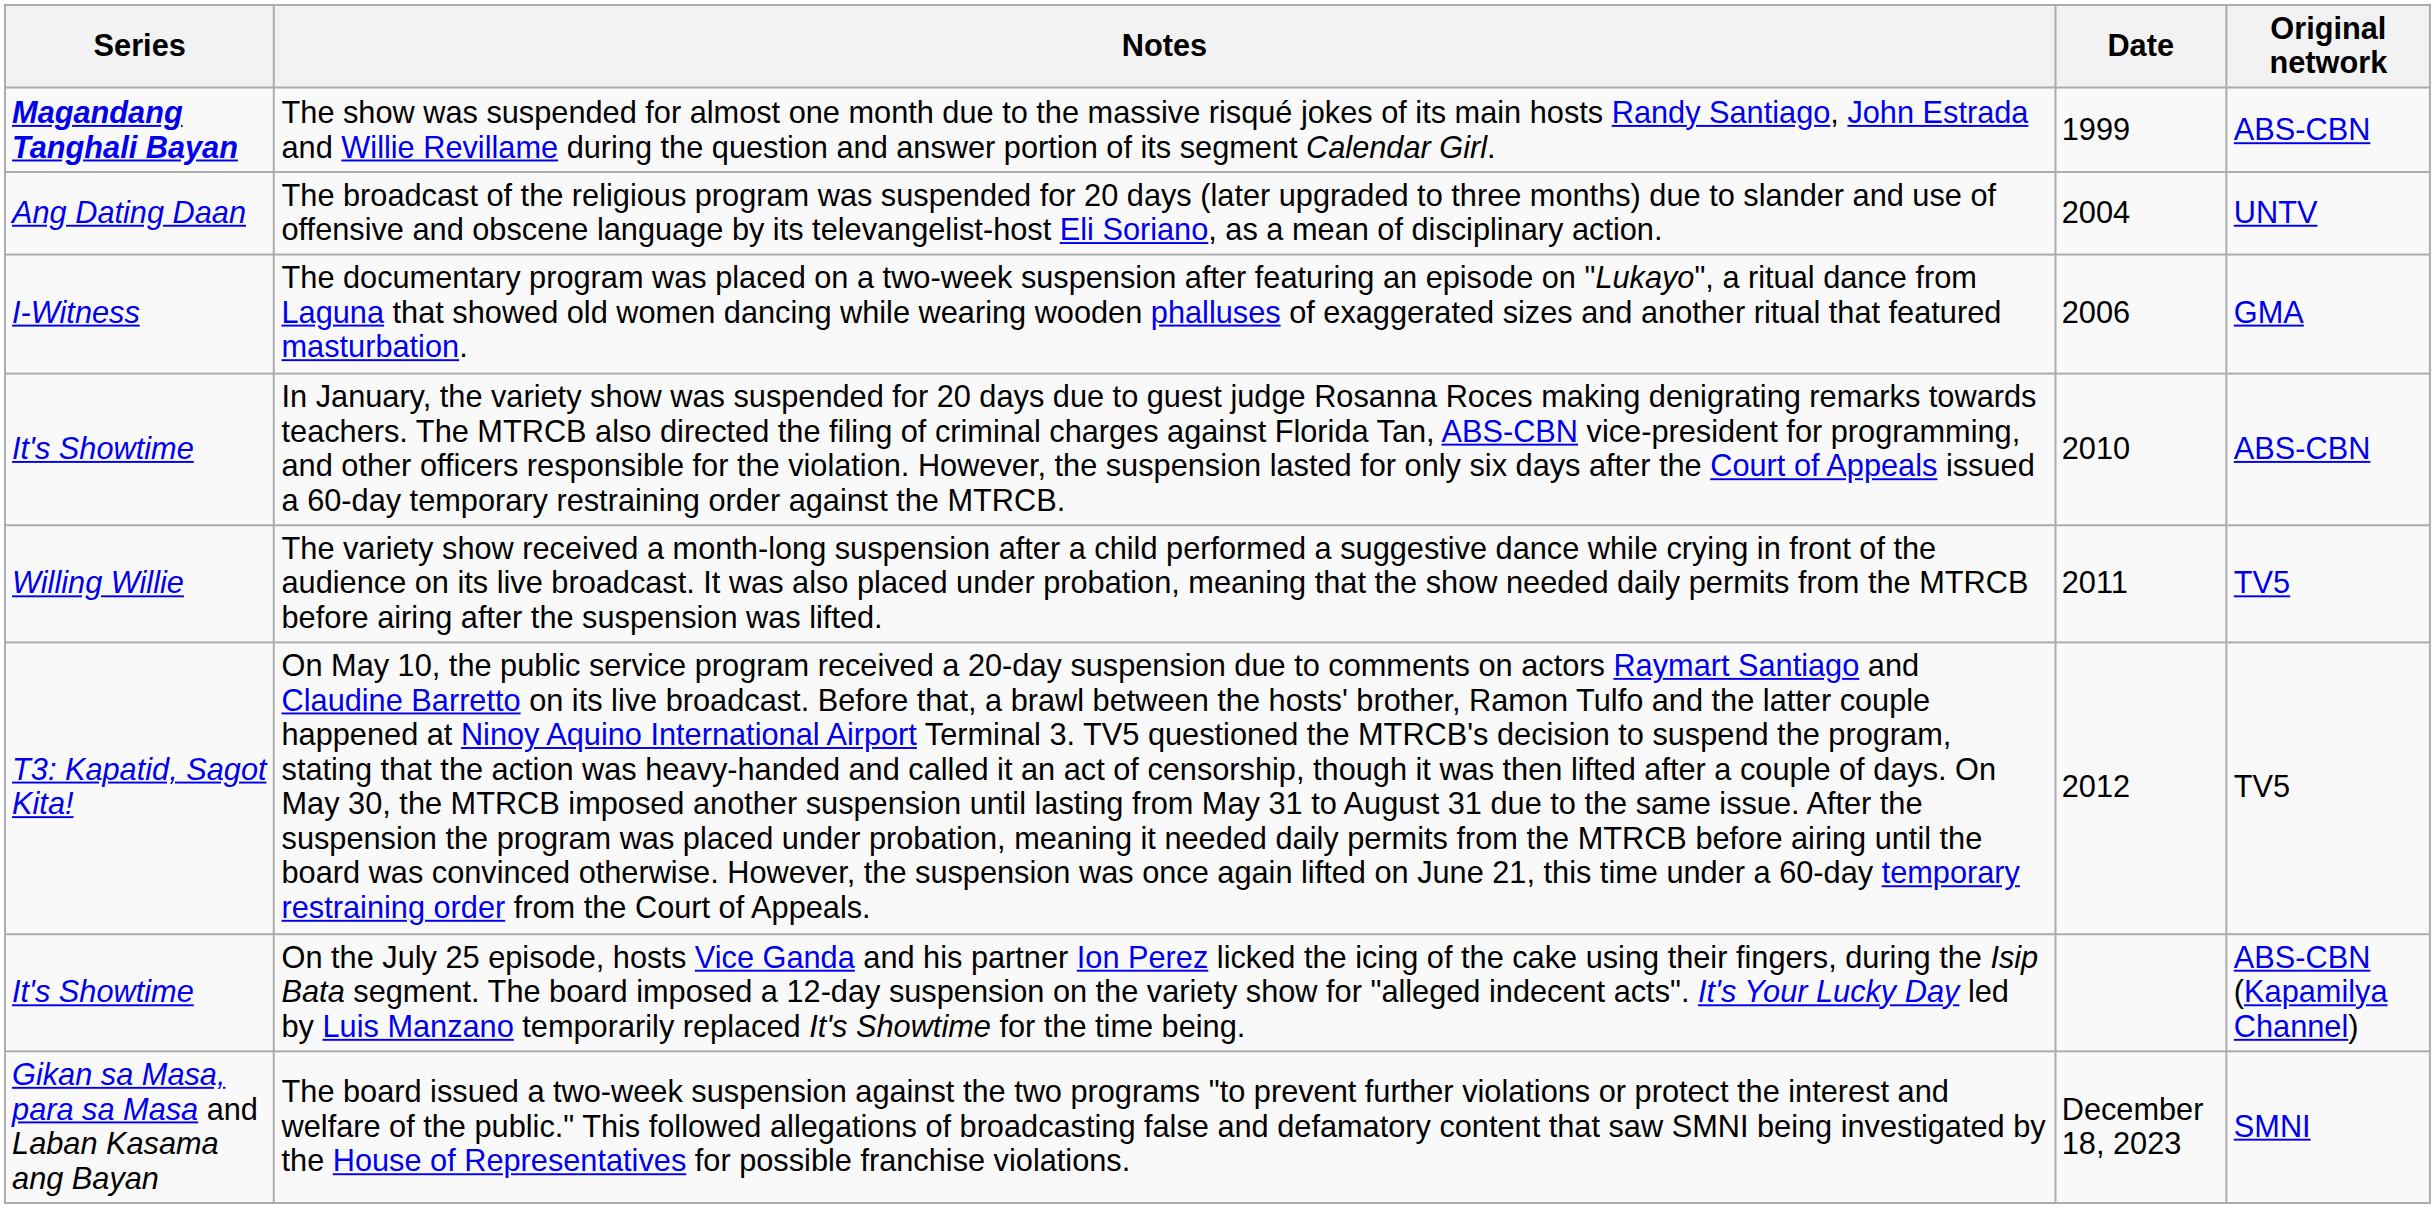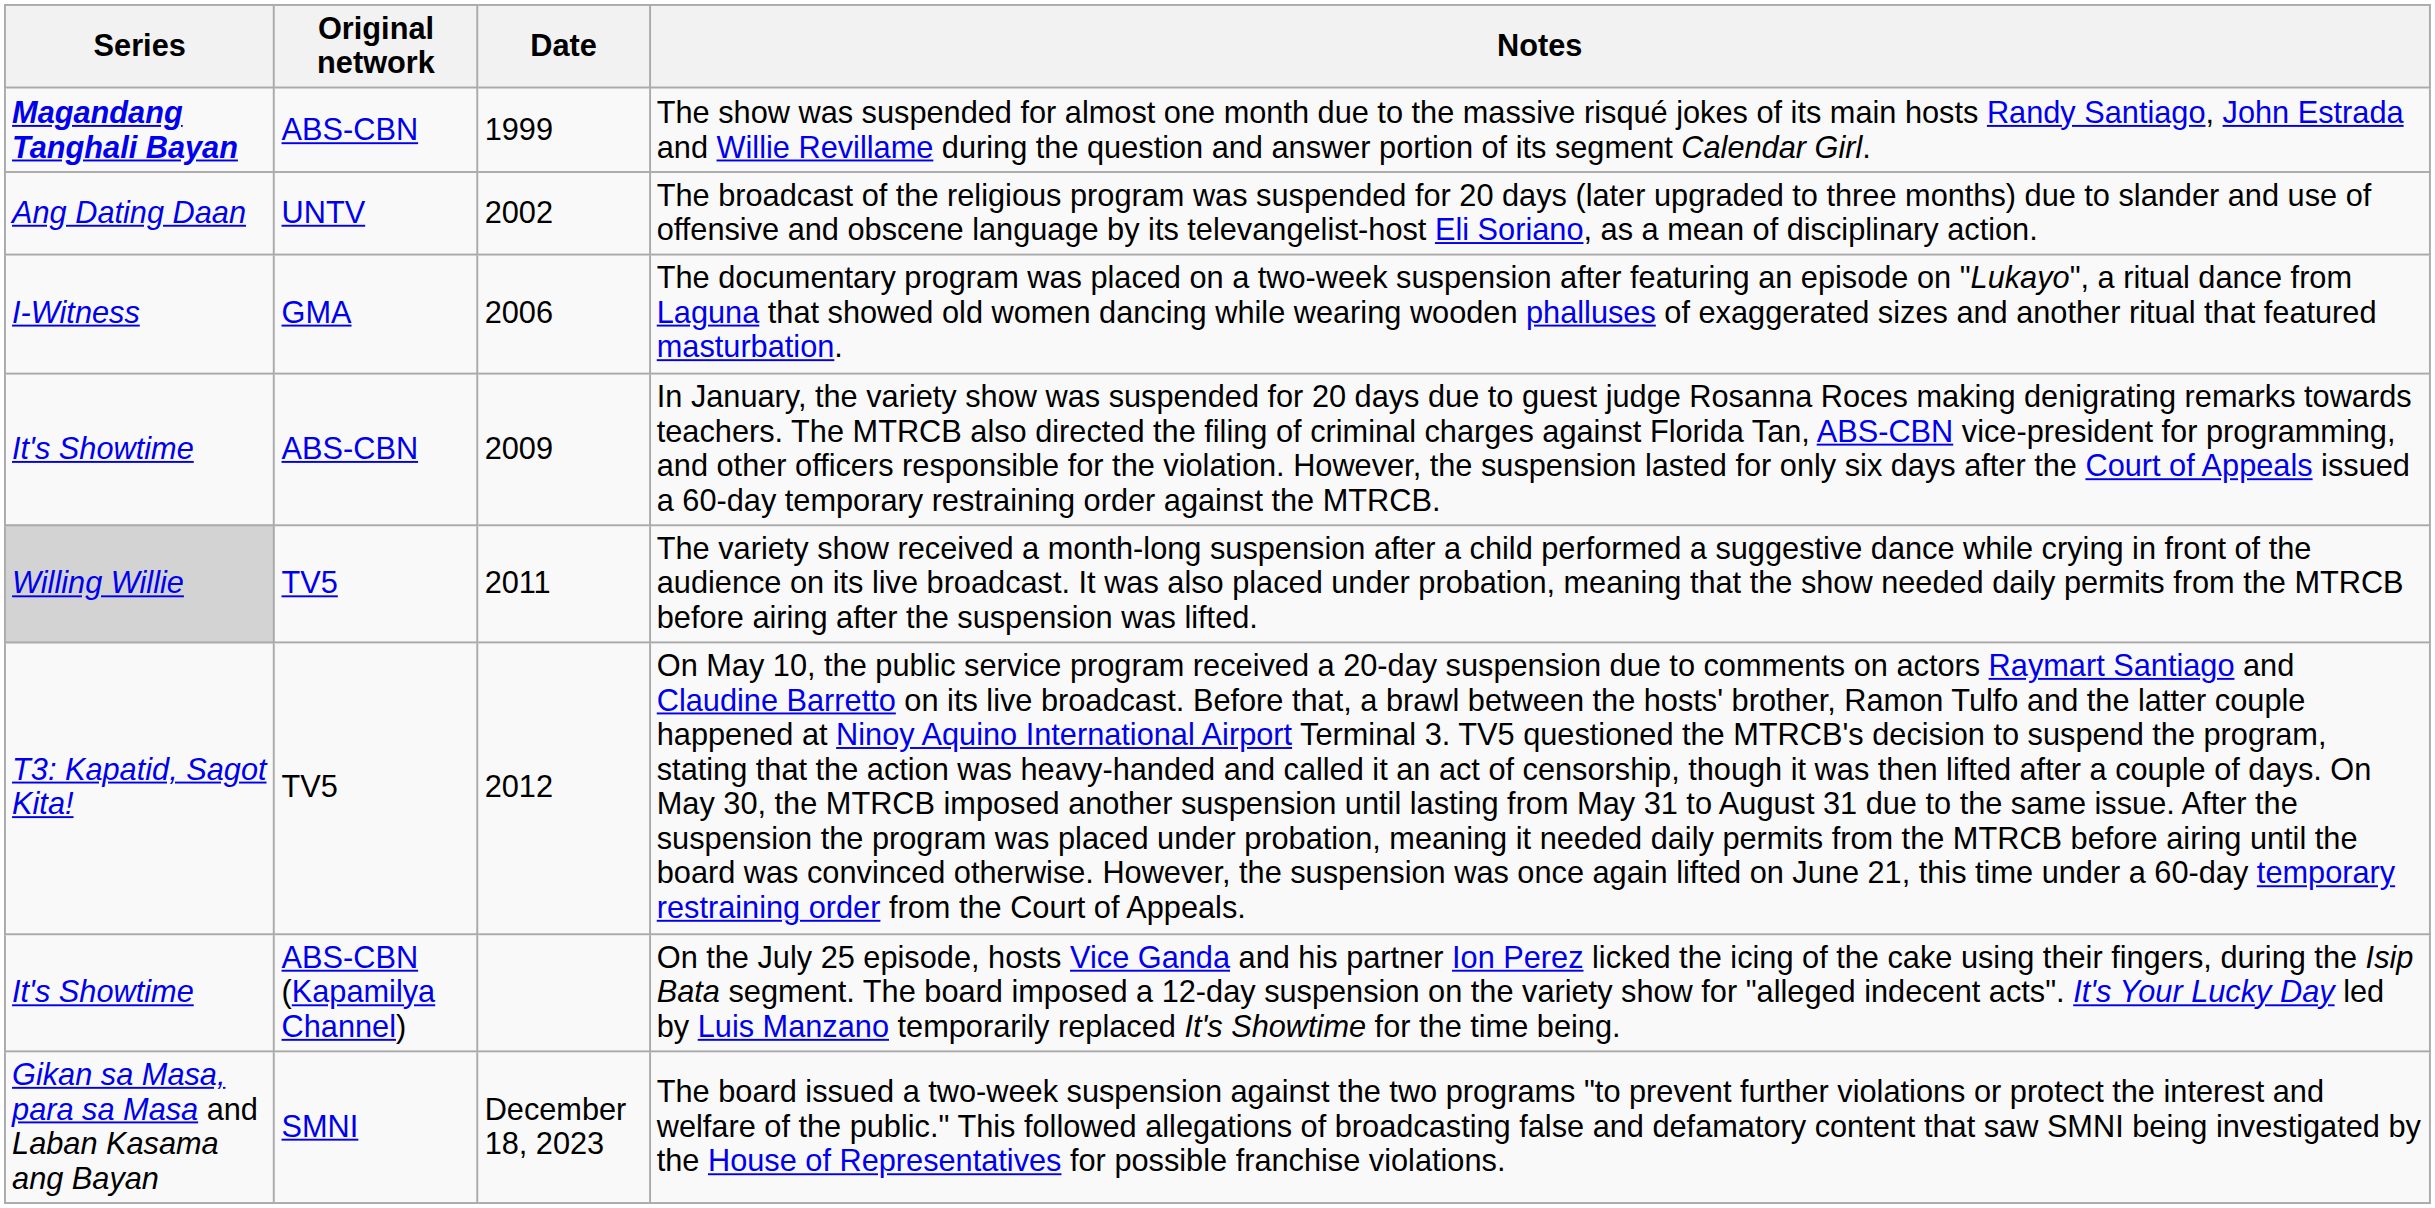columns swapped: (2328, 46) <-> (1165, 46)
(2096, 212) 2004 -> (519, 212) 2002
(2096, 448) 2010 -> (519, 448) 2009
(98, 583) no background -> (98, 583) lightgrey background
